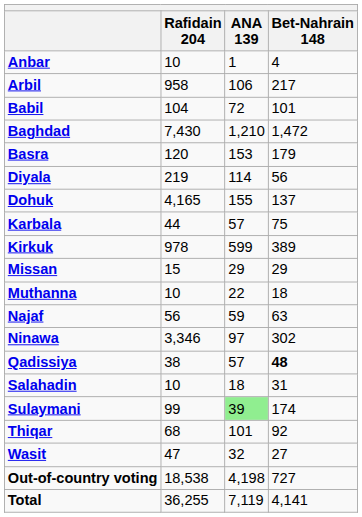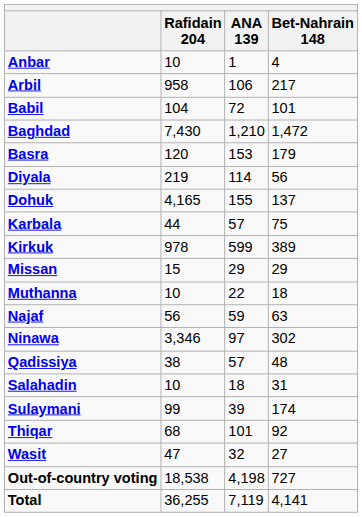(280, 362) bold -> (280, 362) normal
(236, 408) lightgreen background -> (236, 408) no background
